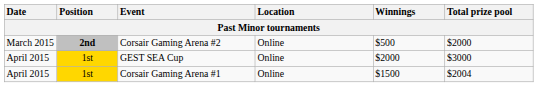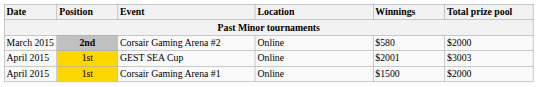(385, 43) $500 -> (385, 43) $580
(388, 58) $2000 -> (388, 58) $2001
(459, 58) $3000 -> (459, 58) $3003
(459, 74) $2004 -> (459, 74) $2000
